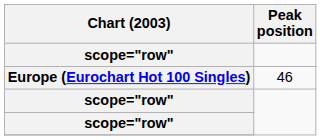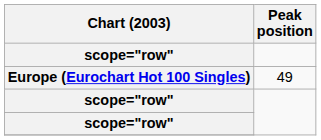(285, 77) 46 -> (285, 77) 49
